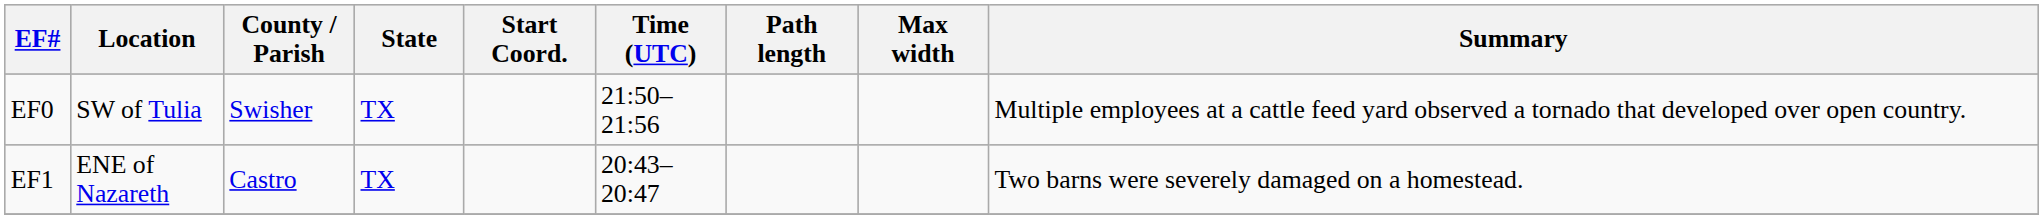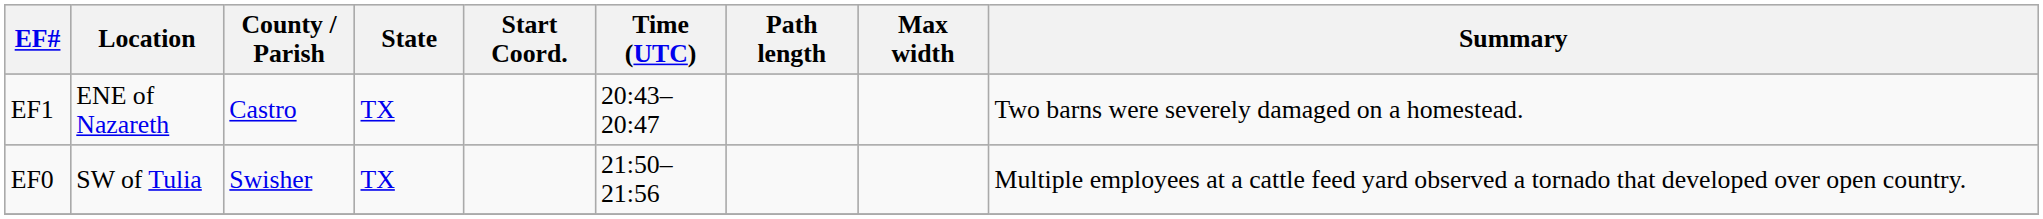rows swapped: (32, 179) <-> (32, 109)
